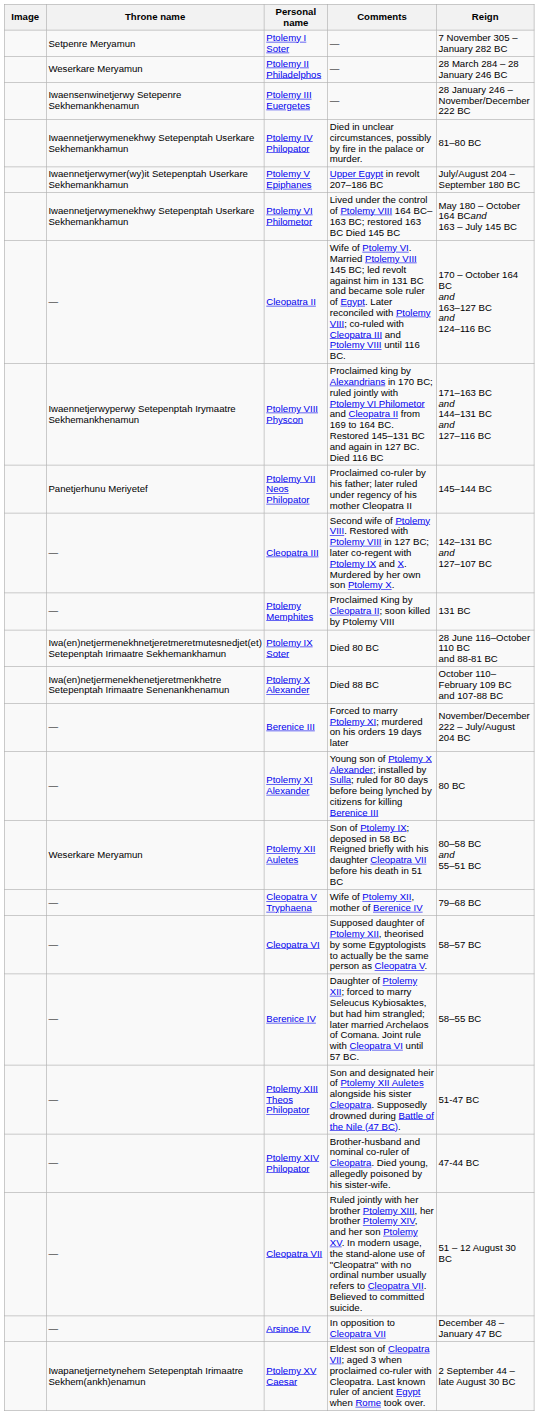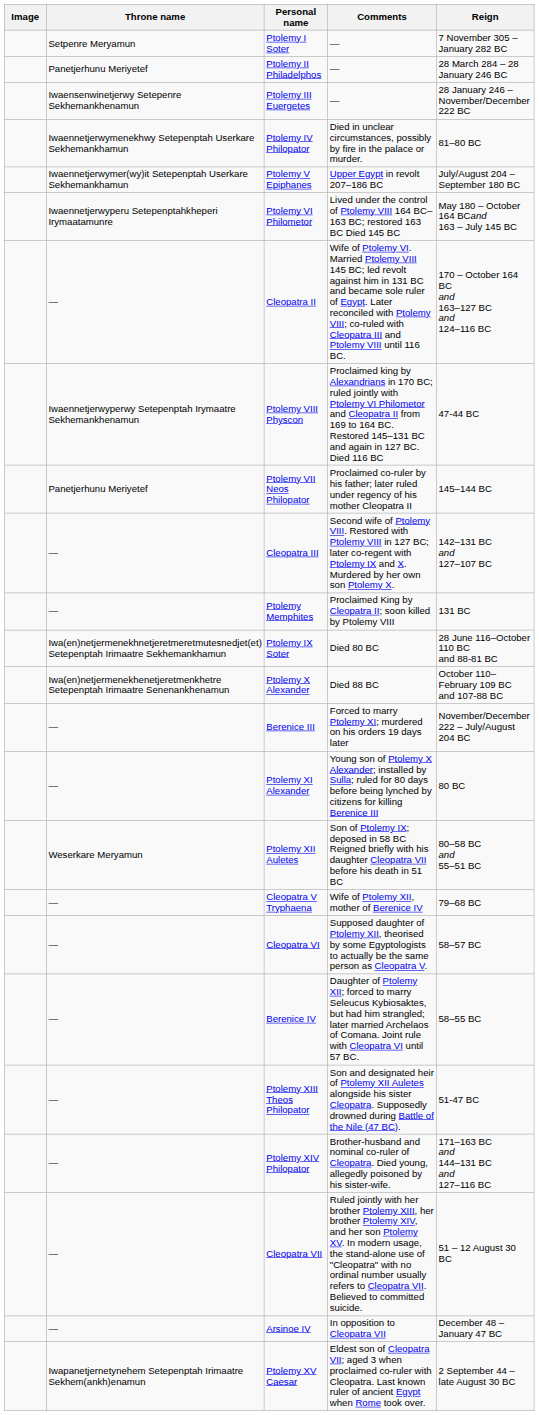(96, 69) Weserkare Meryamun -> (98, 69) Panetjerhunu Meriyetef
(151, 216) Iwaennetjerwymenekhwy Setepenptah Userkare Sekhemankhamun -> (133, 216) Iwaennetjerwyperu Setepenptahkheperi Irymaatamunre
(465, 414) 171–163 BC and 144–131 BC and 127–116 BC -> (459, 414) 47-44 BC
(459, 1163) 47-44 BC -> (465, 1163) 171–163 BC and 144–131 BC and 127–116 BC
